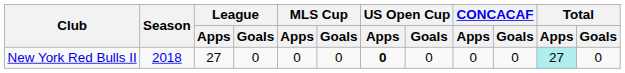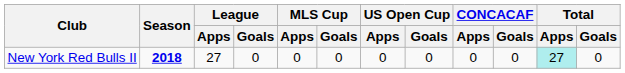(167, 57) normal -> (167, 57) bold
(383, 57) bold -> (383, 57) normal
